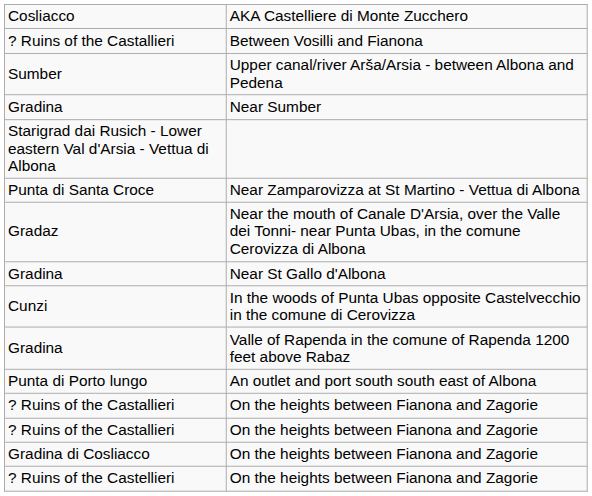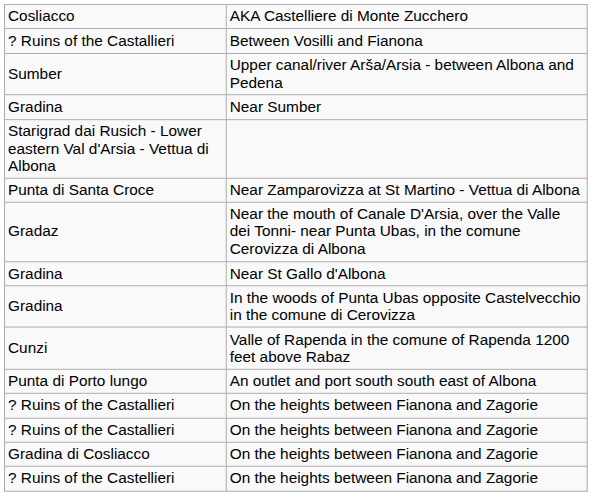(28, 306) Cunzi -> (35, 306) Gradina
(35, 348) Gradina -> (28, 348) Cunzi
